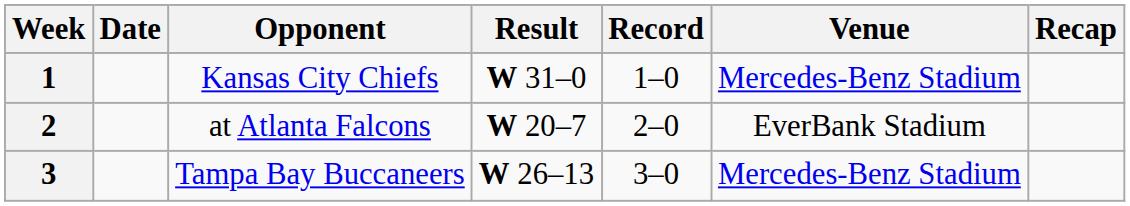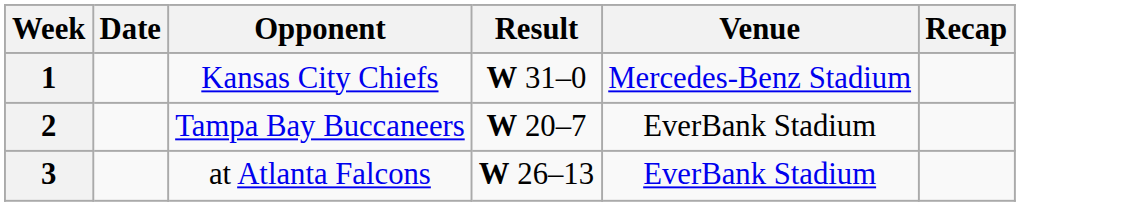- column: (656, 28)
(320, 126) at Atlanta Falcons -> (320, 126) Tampa Bay Buccaneers
(320, 175) Tampa Bay Buccaneers -> (320, 175) at Atlanta Falcons
(869, 175) Mercedes-Benz Stadium -> (760, 175) EverBank Stadium
